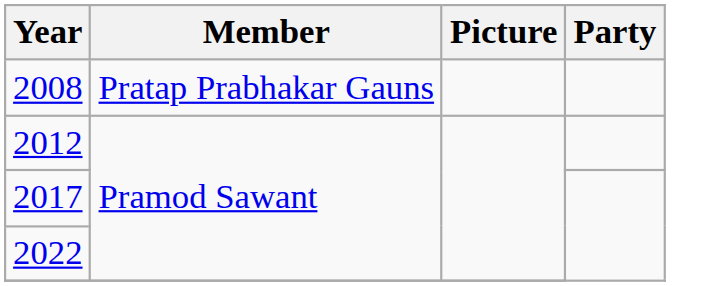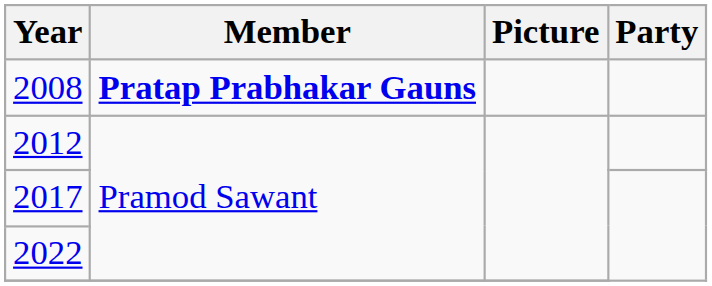(266, 87) normal -> (287, 87) bold
